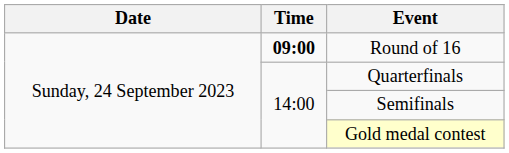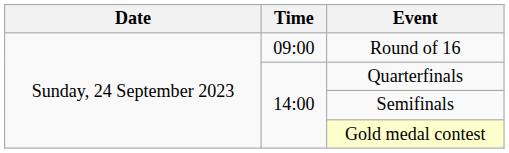(294, 47) bold -> (294, 47) normal
